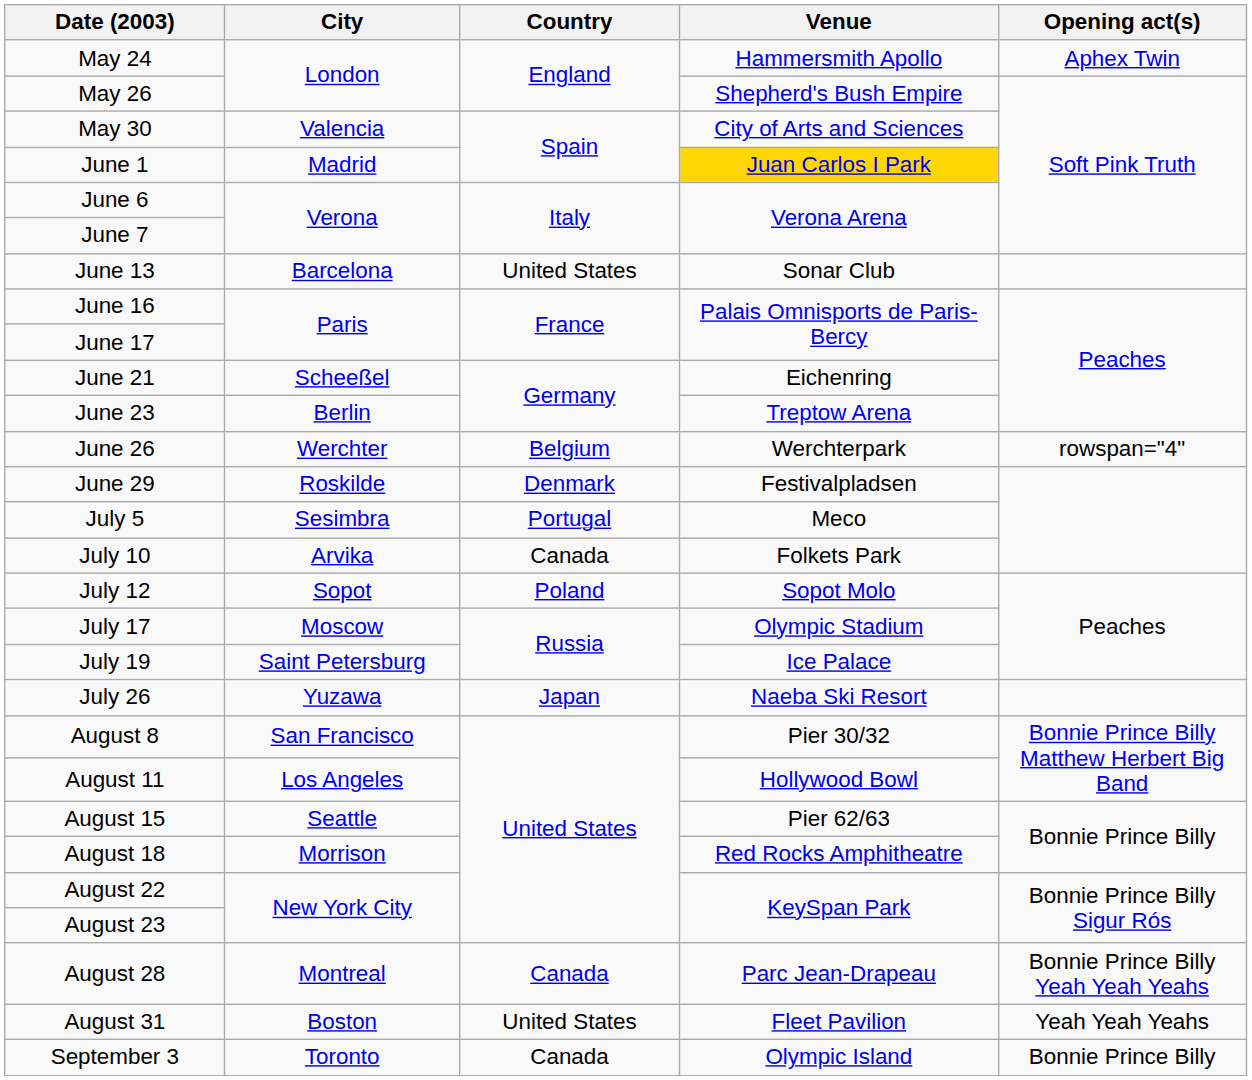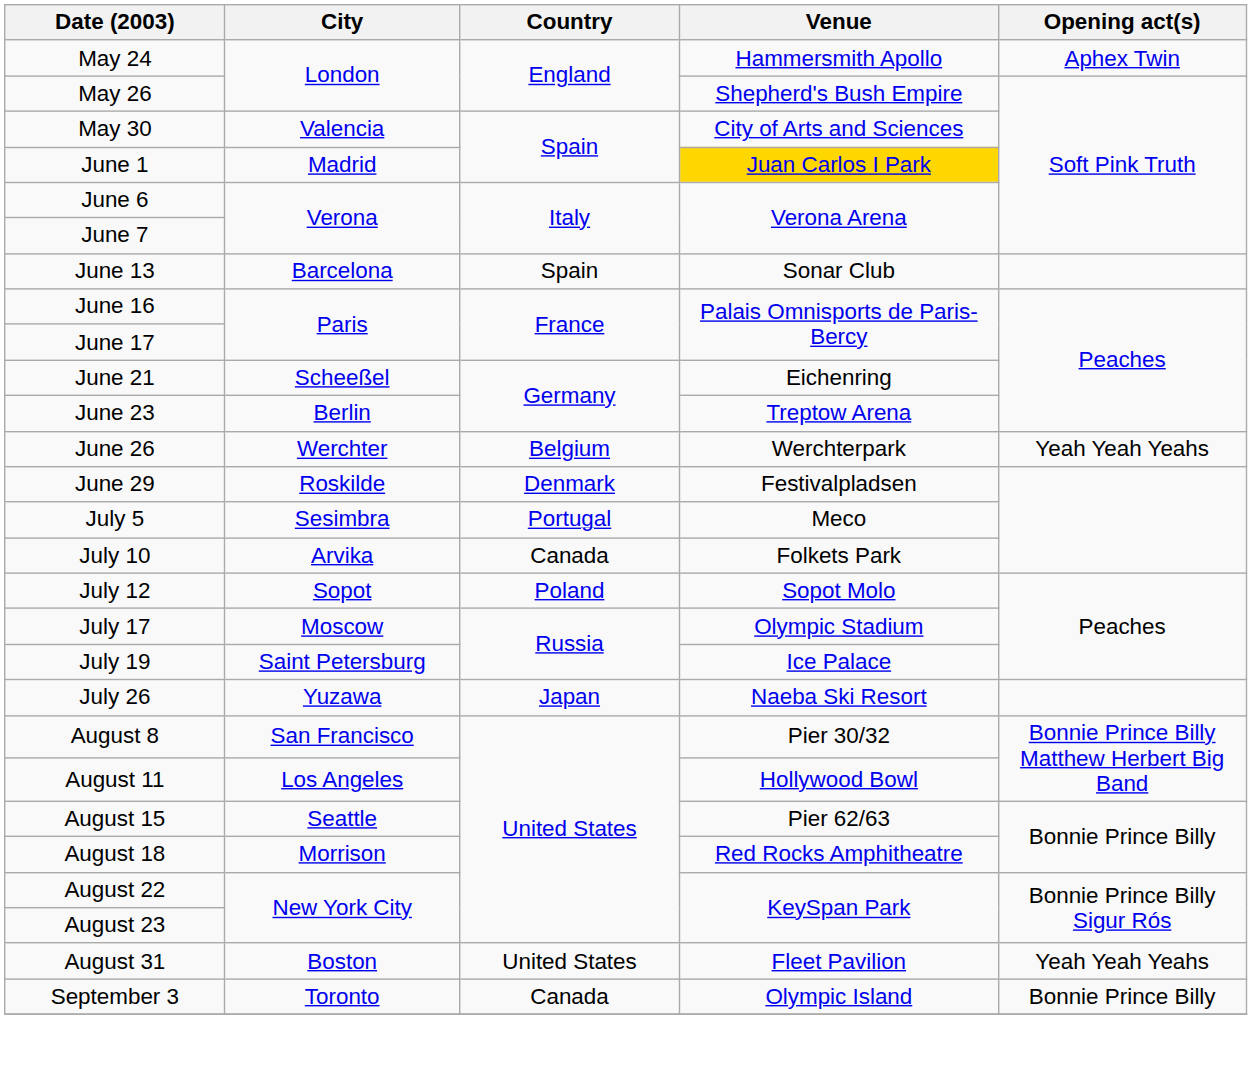(570, 270) United States -> (570, 270) Spain
(1122, 448) rowspan="4" -> (1122, 448) Yeah Yeah Yeahs
- row: (115, 973)
